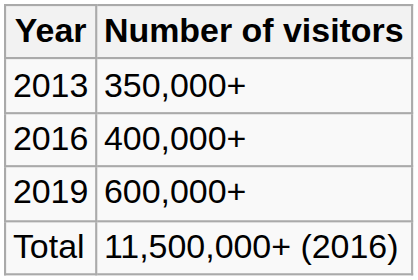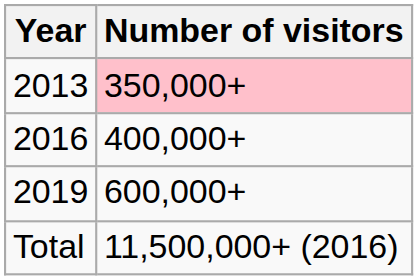(175, 85) no background -> (175, 85) pink background
